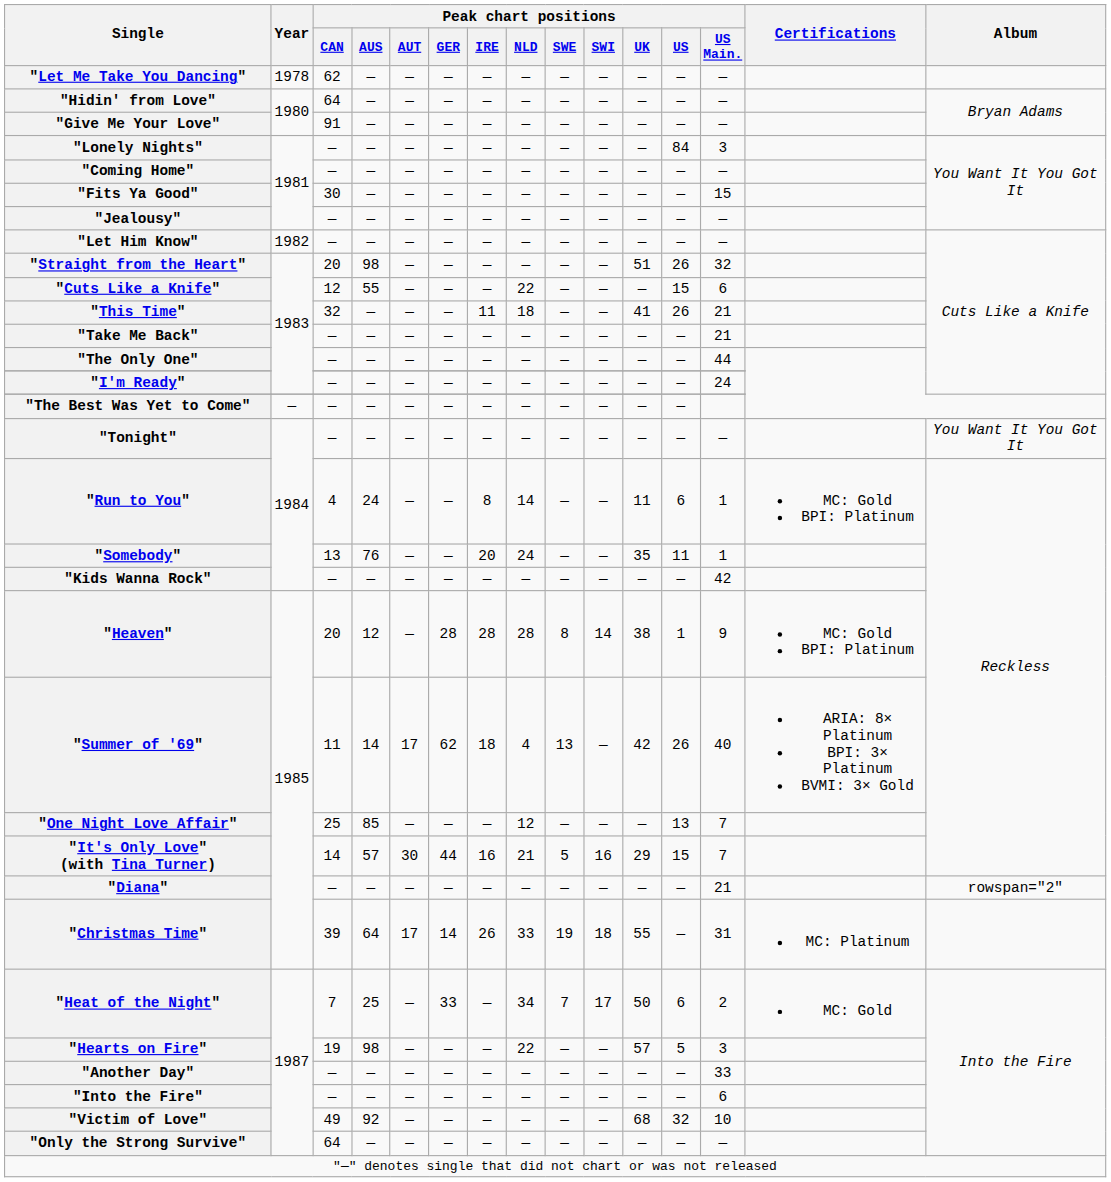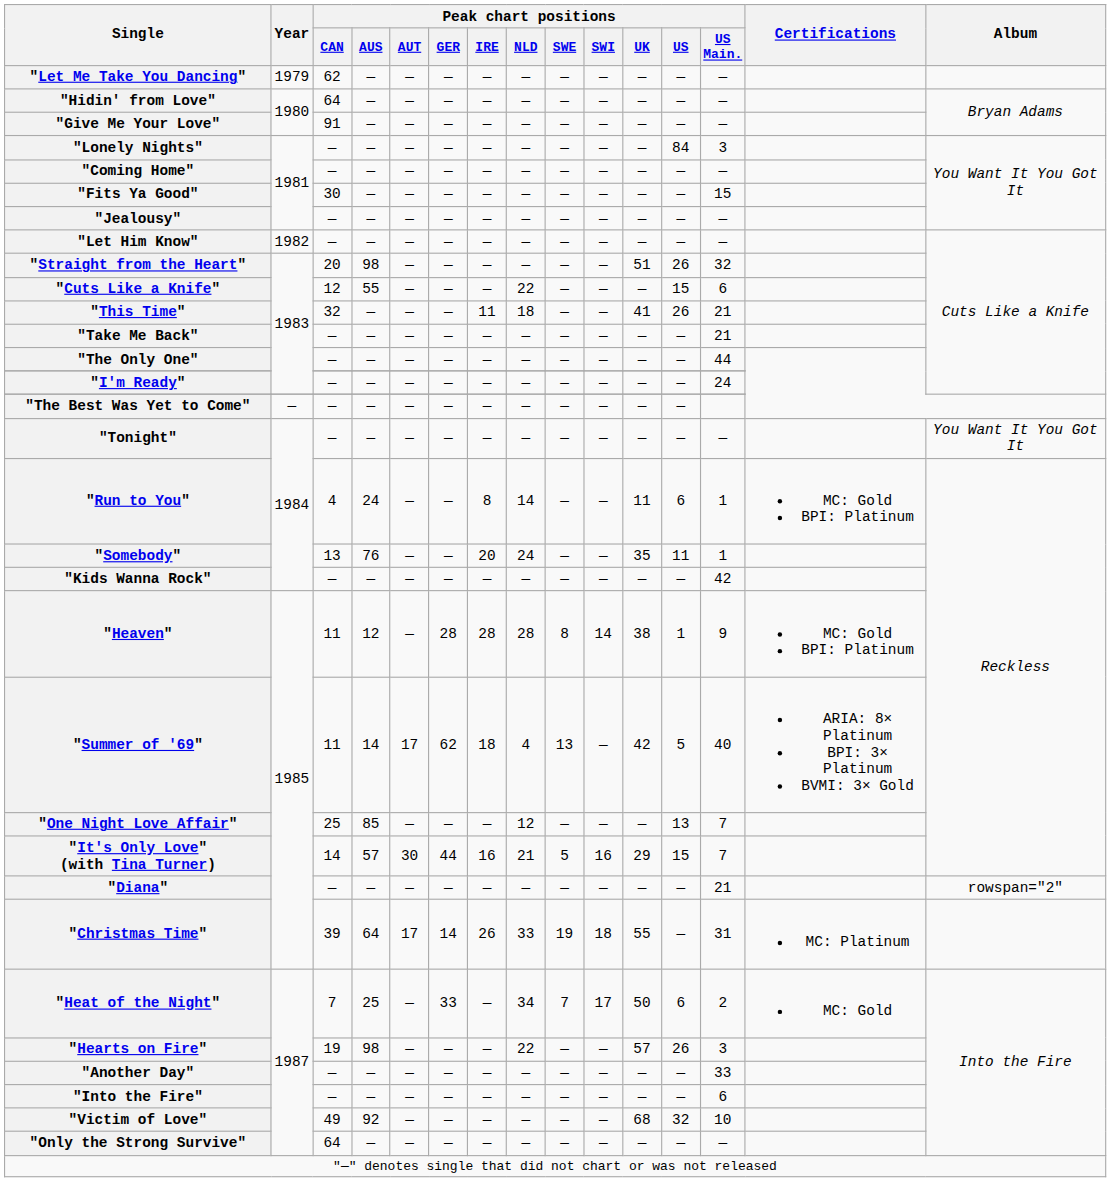(292, 77) 1978 -> (292, 77) 1979
(332, 634) 20 -> (332, 634) 11
(681, 745) 26 -> (681, 745) 5
(681, 1049) 5 -> (681, 1049) 26
